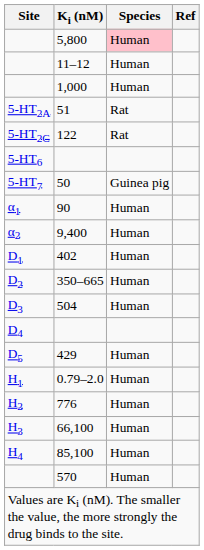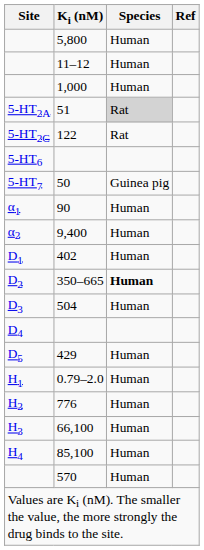(130, 40) pink background -> (130, 40) no background
(119, 109) no background -> (119, 109) lightgrey background
(130, 281) normal -> (132, 281) bold
